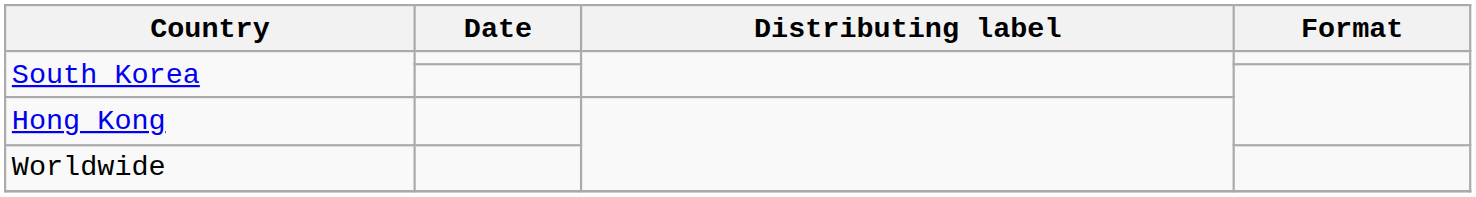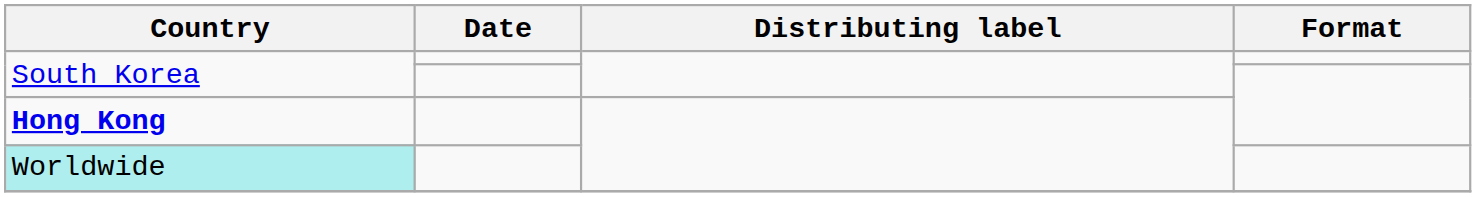(89, 121) normal -> (89, 121) bold
(89, 167) no background -> (89, 167) paleturquoise background
